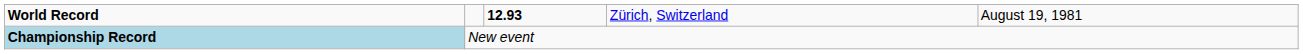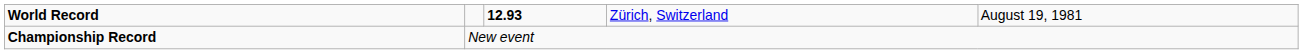(82, 37) lightblue background -> (82, 37) no background
